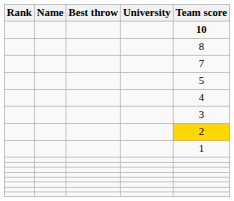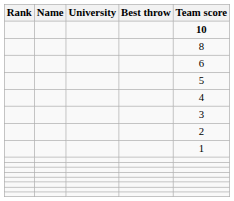columns swapped: (147, 13) <-> (93, 13)
(201, 64) 7 -> (201, 64) 6
(201, 132) gold background -> (201, 132) no background
